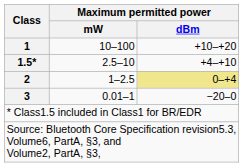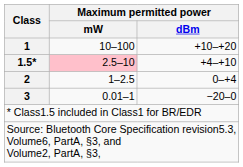(118, 63) no background -> (118, 63) pink background
(224, 79) khaki background -> (224, 79) no background
